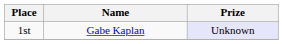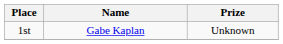(233, 30) lavender background -> (233, 30) no background
